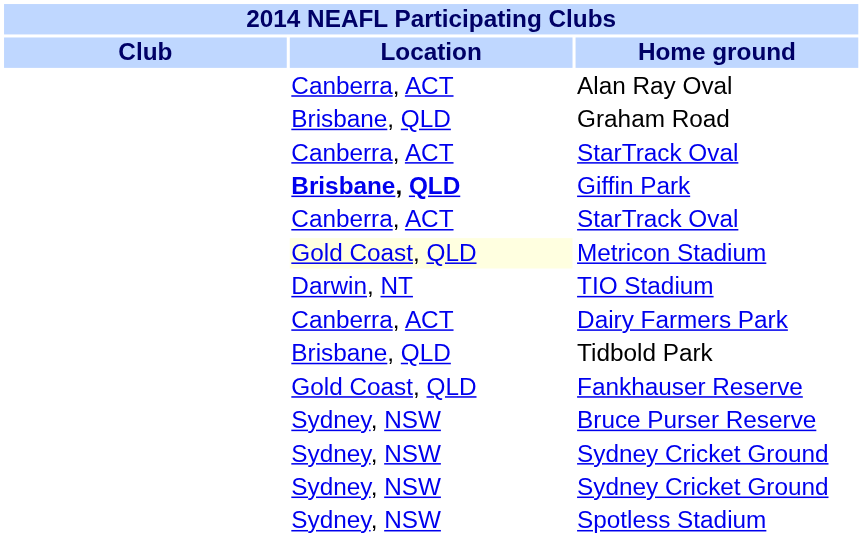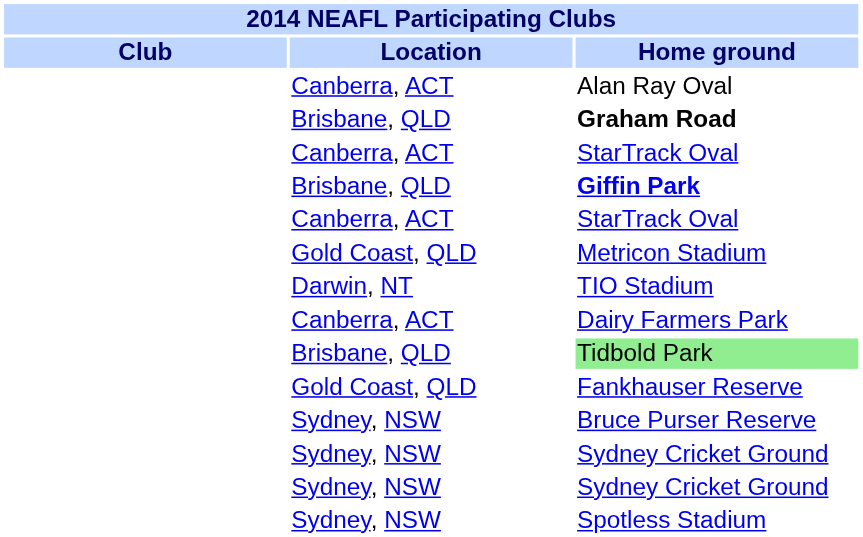(653, 119) normal -> (657, 119) bold
(376, 186) bold -> (371, 186) normal
(634, 186) normal -> (639, 186) bold
(384, 253) lightyellow background -> (384, 253) no background
(645, 353) no background -> (645, 353) lightgreen background
